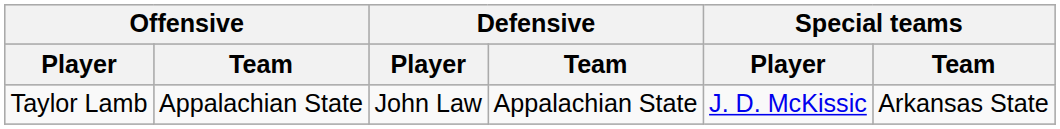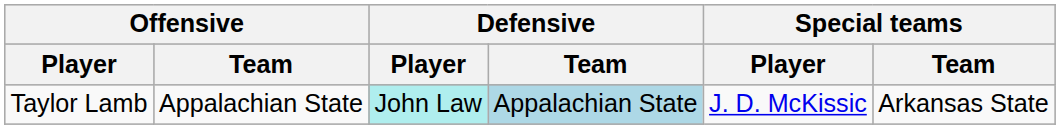(428, 104) no background -> (428, 104) paleturquoise background
(596, 104) no background -> (596, 104) lightblue background
